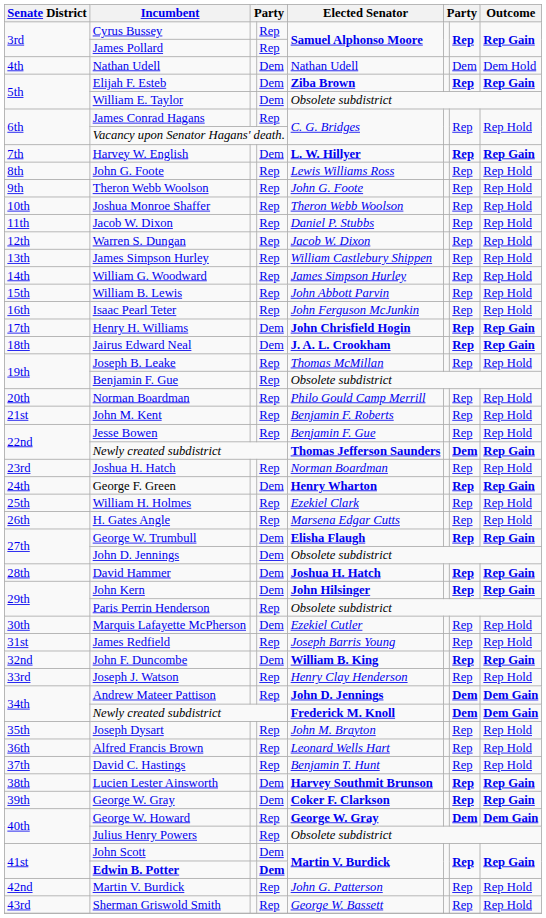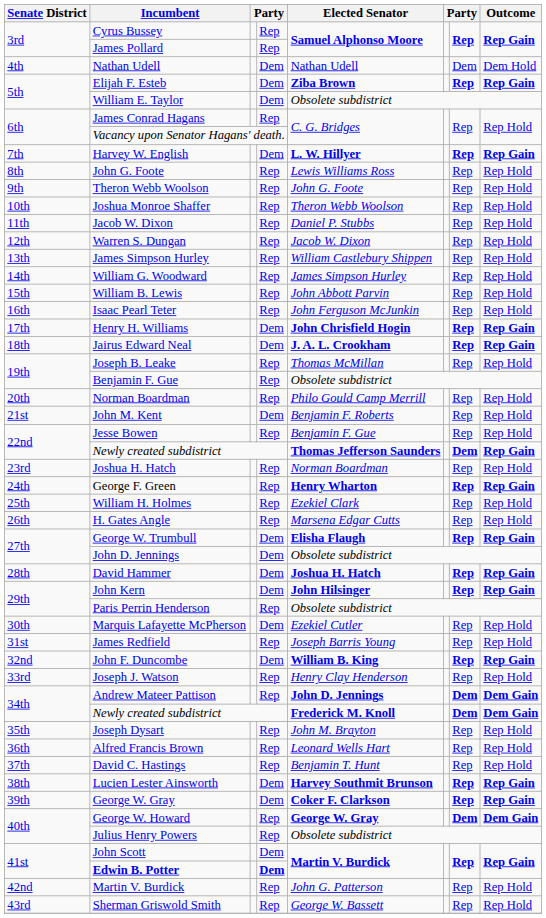(269, 415) Rep -> (272, 415) Dem
(272, 485) Dem -> (269, 485) Rep
